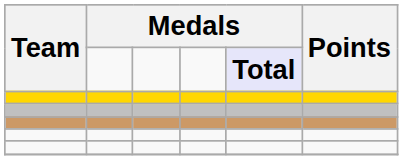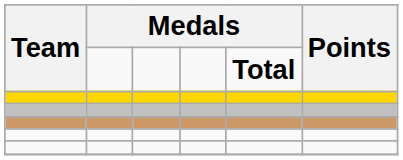(264, 69) lavender background -> (264, 69) no background
